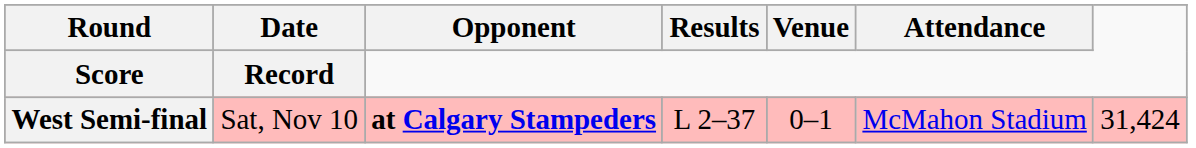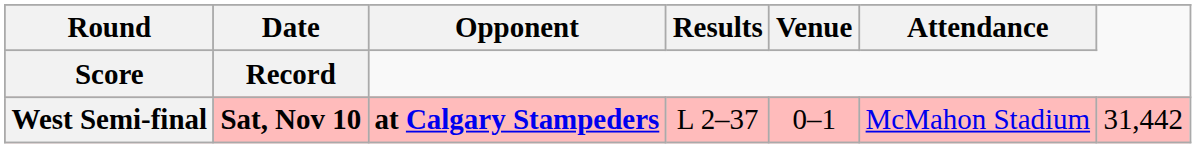(289, 119) normal -> (291, 119) bold
(1140, 119) 31,424 -> (1143, 119) 31,442
